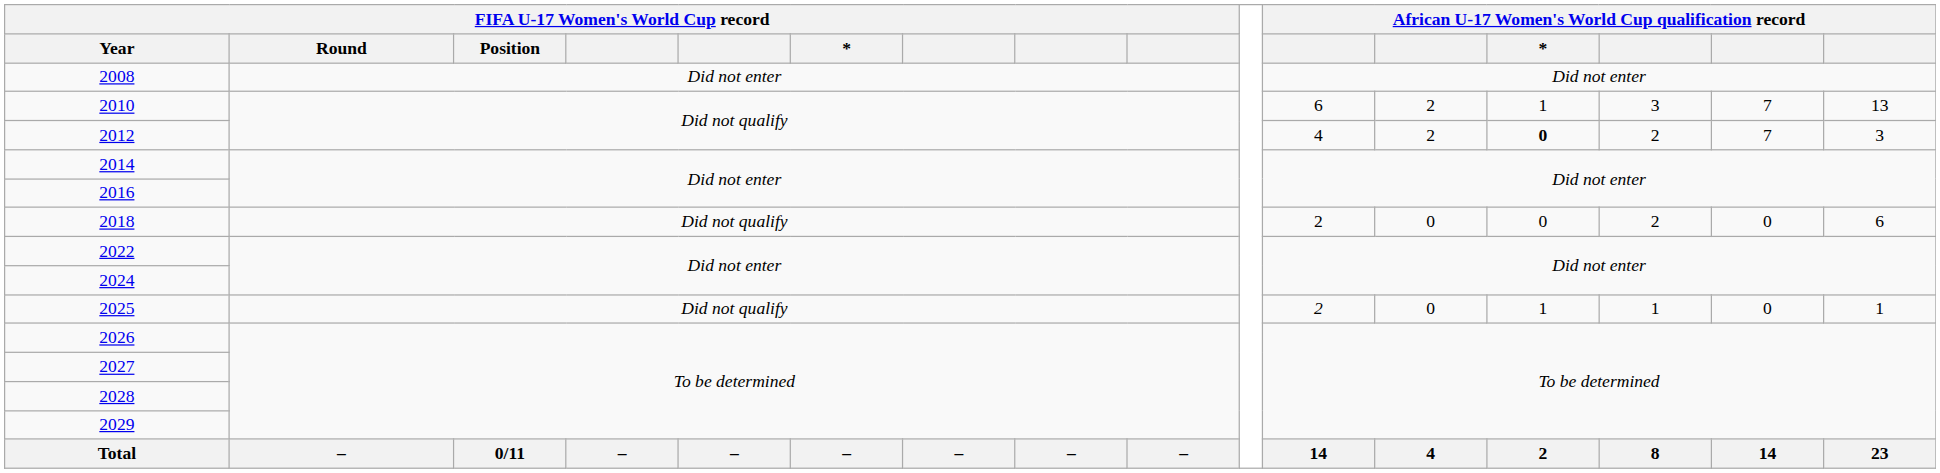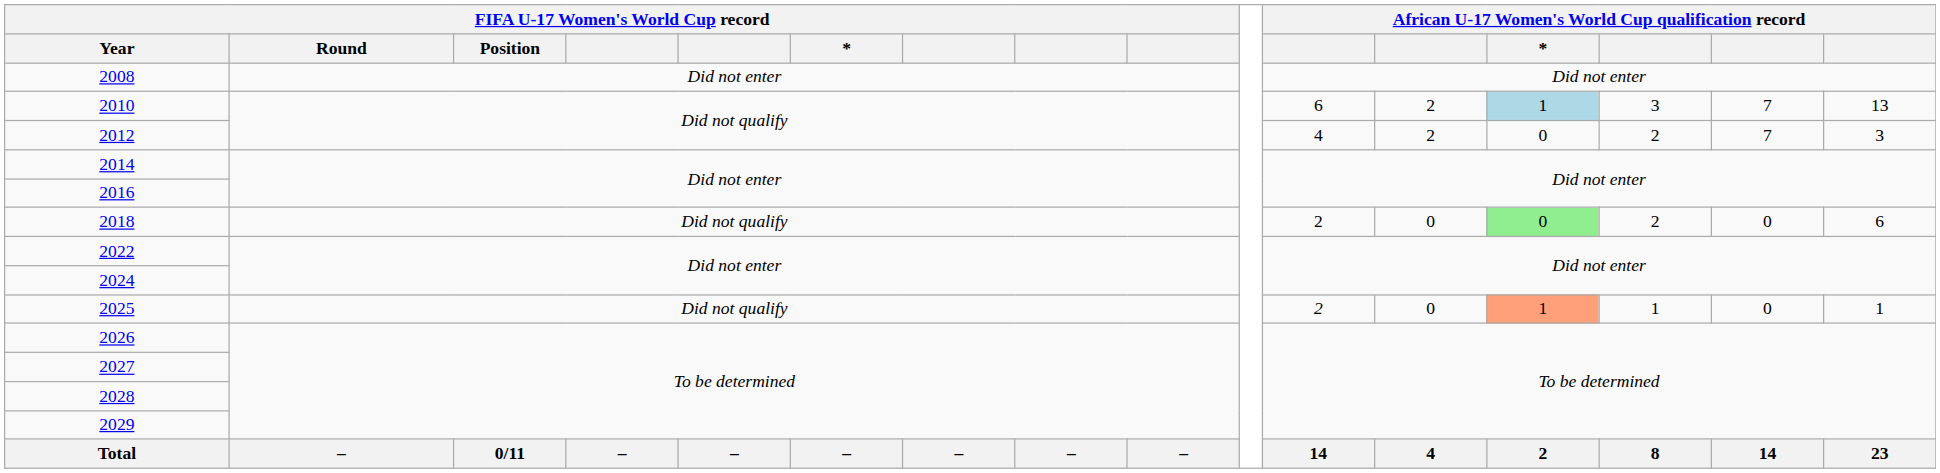(1543, 106) no background -> (1543, 106) lightblue background
(1543, 135) bold -> (1543, 135) normal
(1543, 222) no background -> (1543, 222) lightgreen background
(1543, 309) no background -> (1543, 309) lightsalmon background
